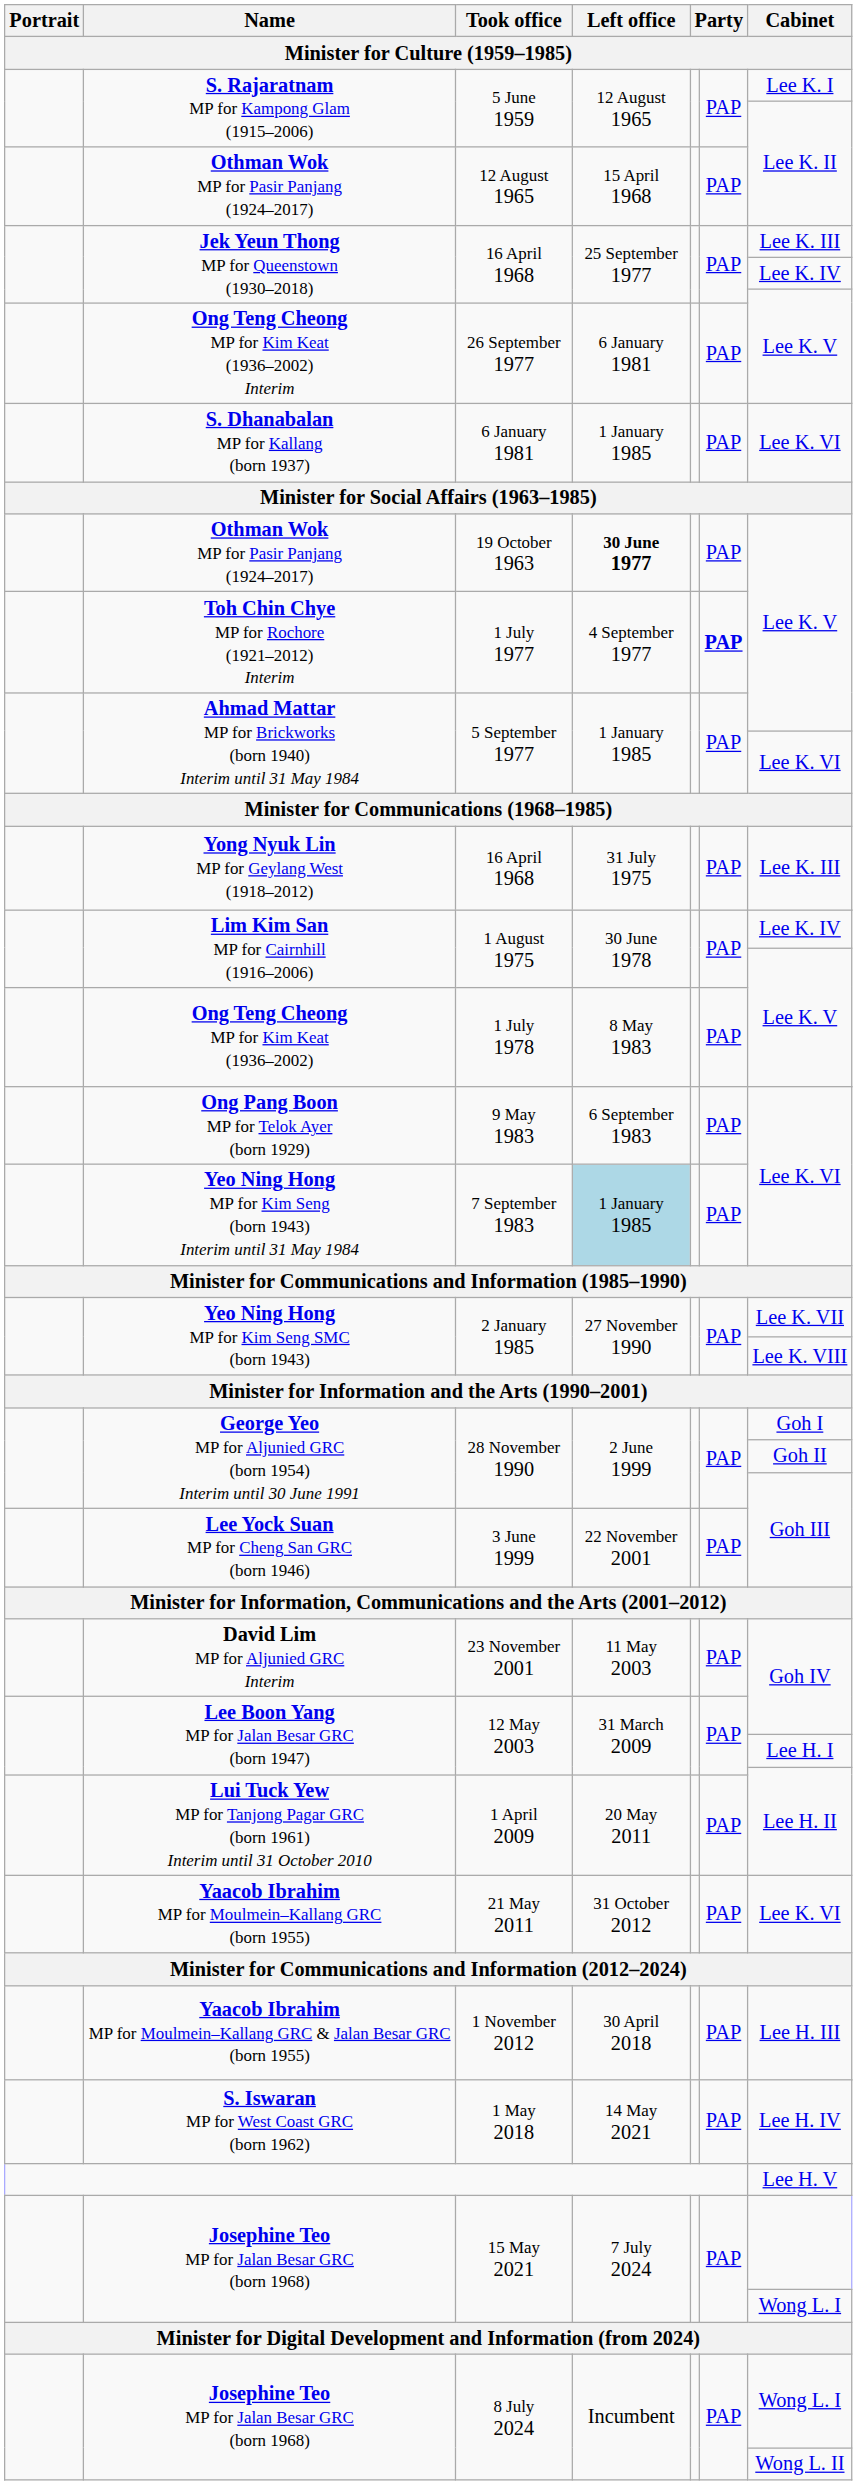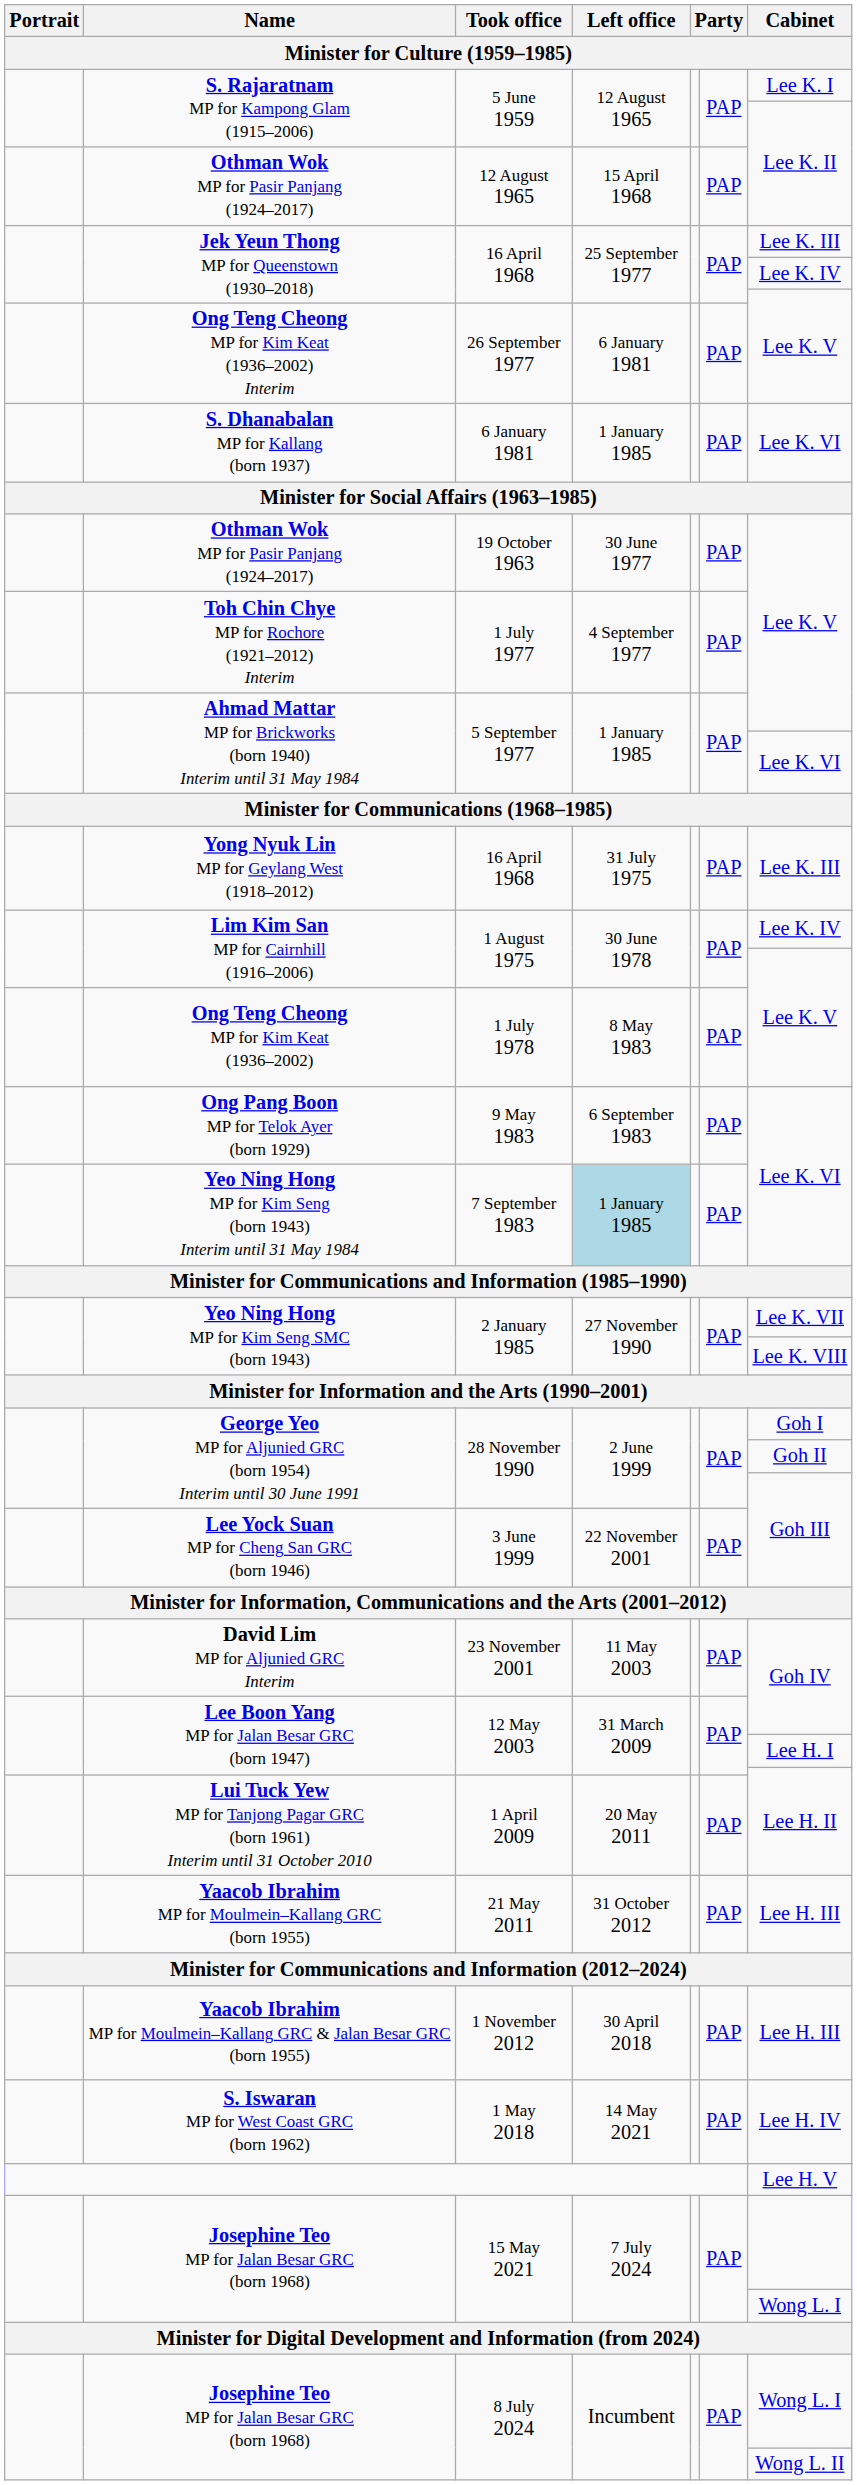(631, 552) bold -> (631, 554) normal
(724, 642) bold -> (724, 642) normal
(800, 1914) Lee K. VI -> (800, 1914) Lee H. III
